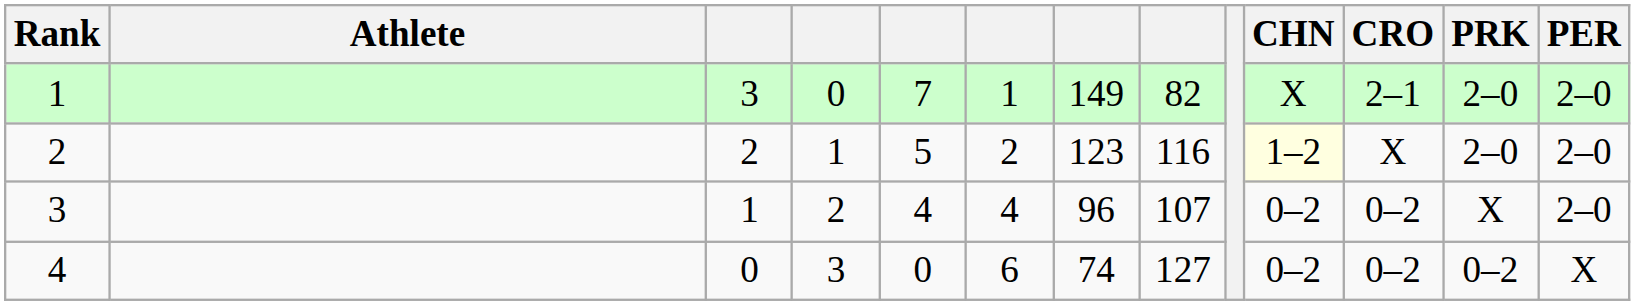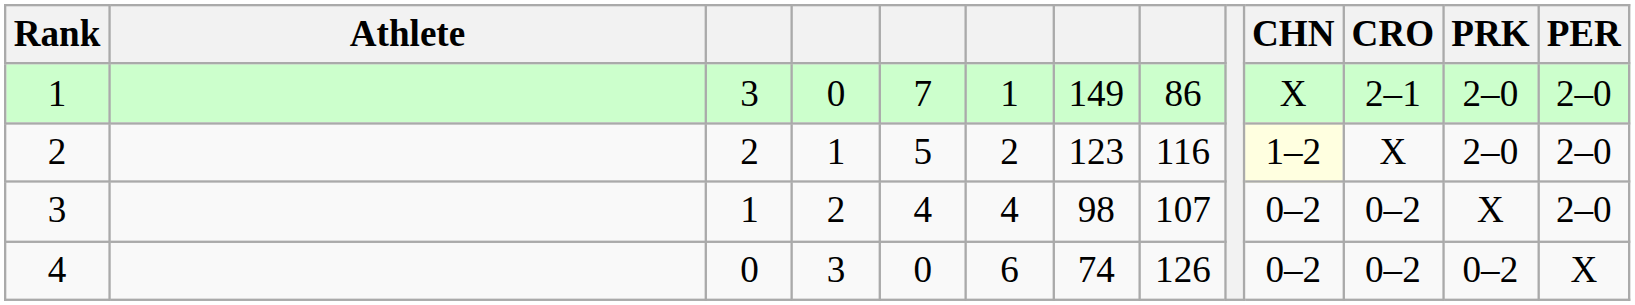(1183, 92) 82 -> (1183, 92) 86
(1096, 210) 96 -> (1096, 210) 98
(1183, 269) 127 -> (1183, 269) 126
